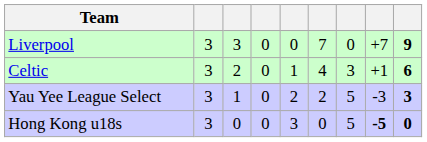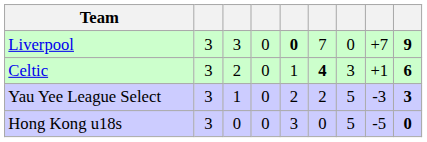(294, 44) normal -> (294, 44) bold
(322, 70) normal -> (322, 70) bold
(379, 123) bold -> (379, 123) normal
